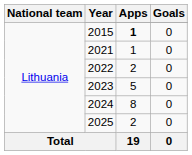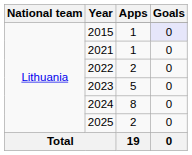(133, 31) bold -> (133, 31) normal
(169, 31) no background -> (169, 31) lavender background
